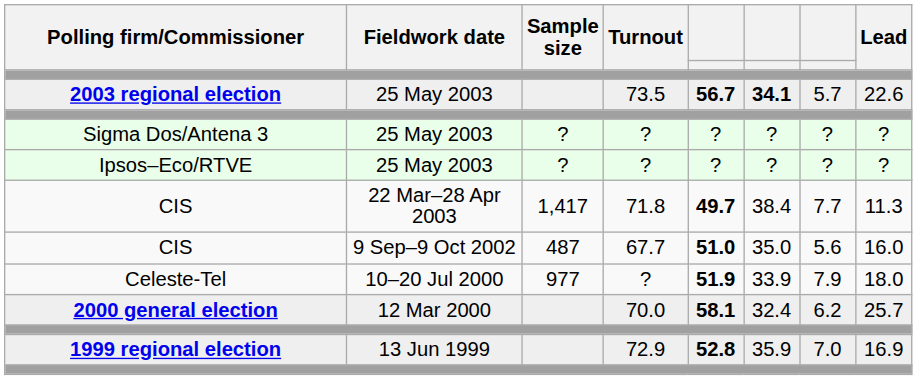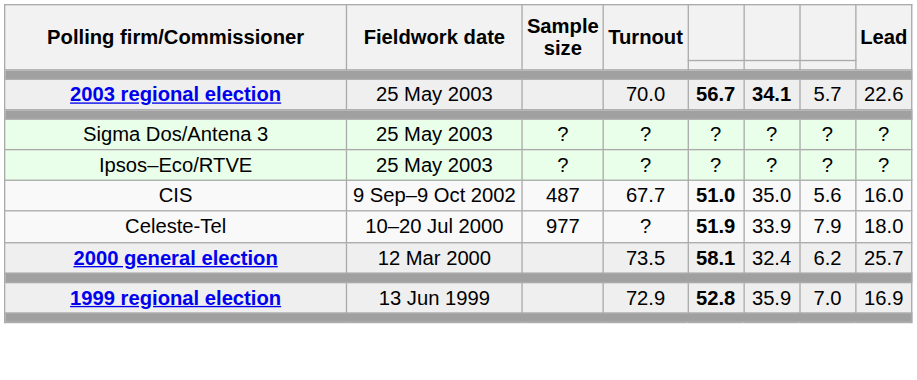(646, 94) 73.5 -> (646, 94) 70.0
- row: (176, 206)
(646, 309) 70.0 -> (646, 257) 73.5
